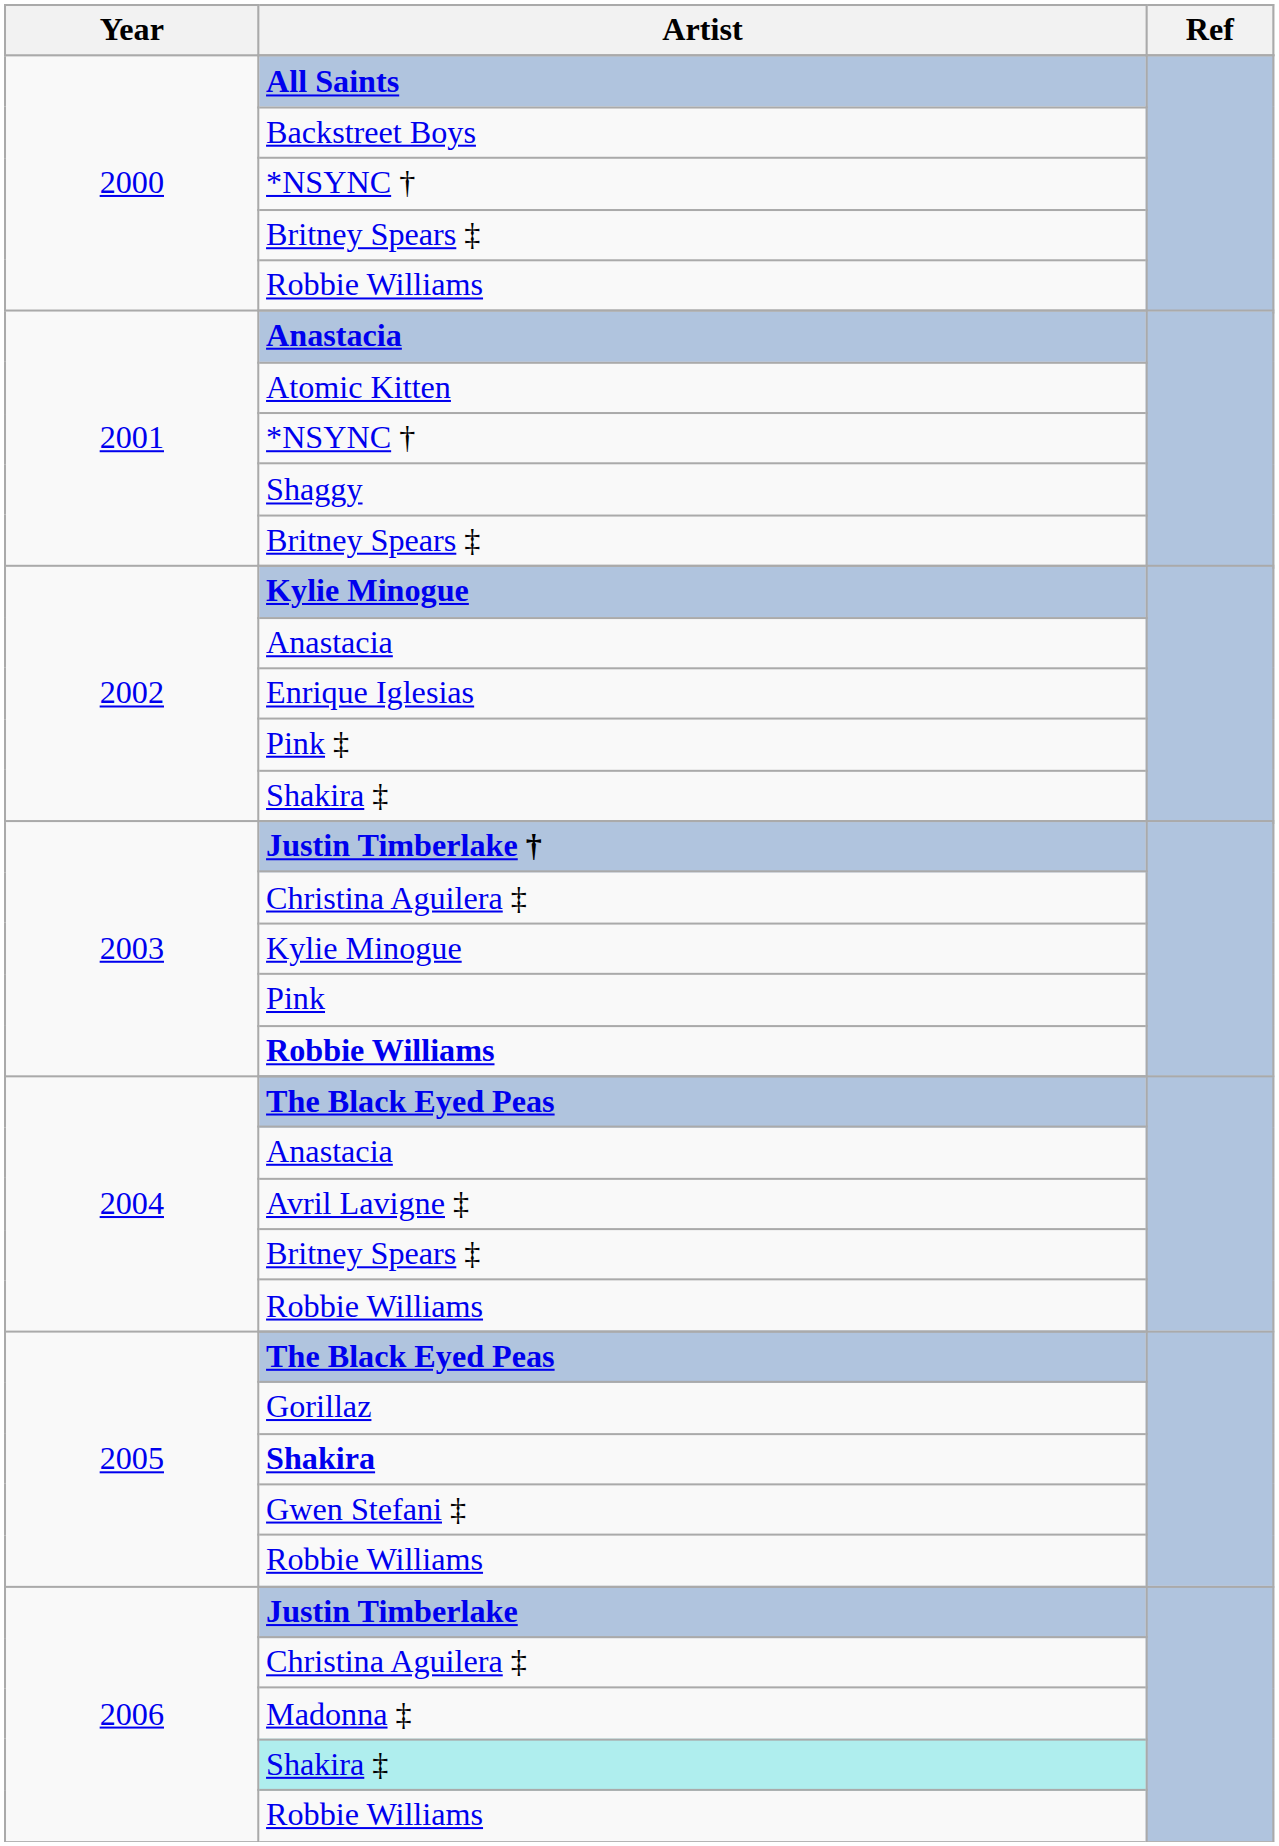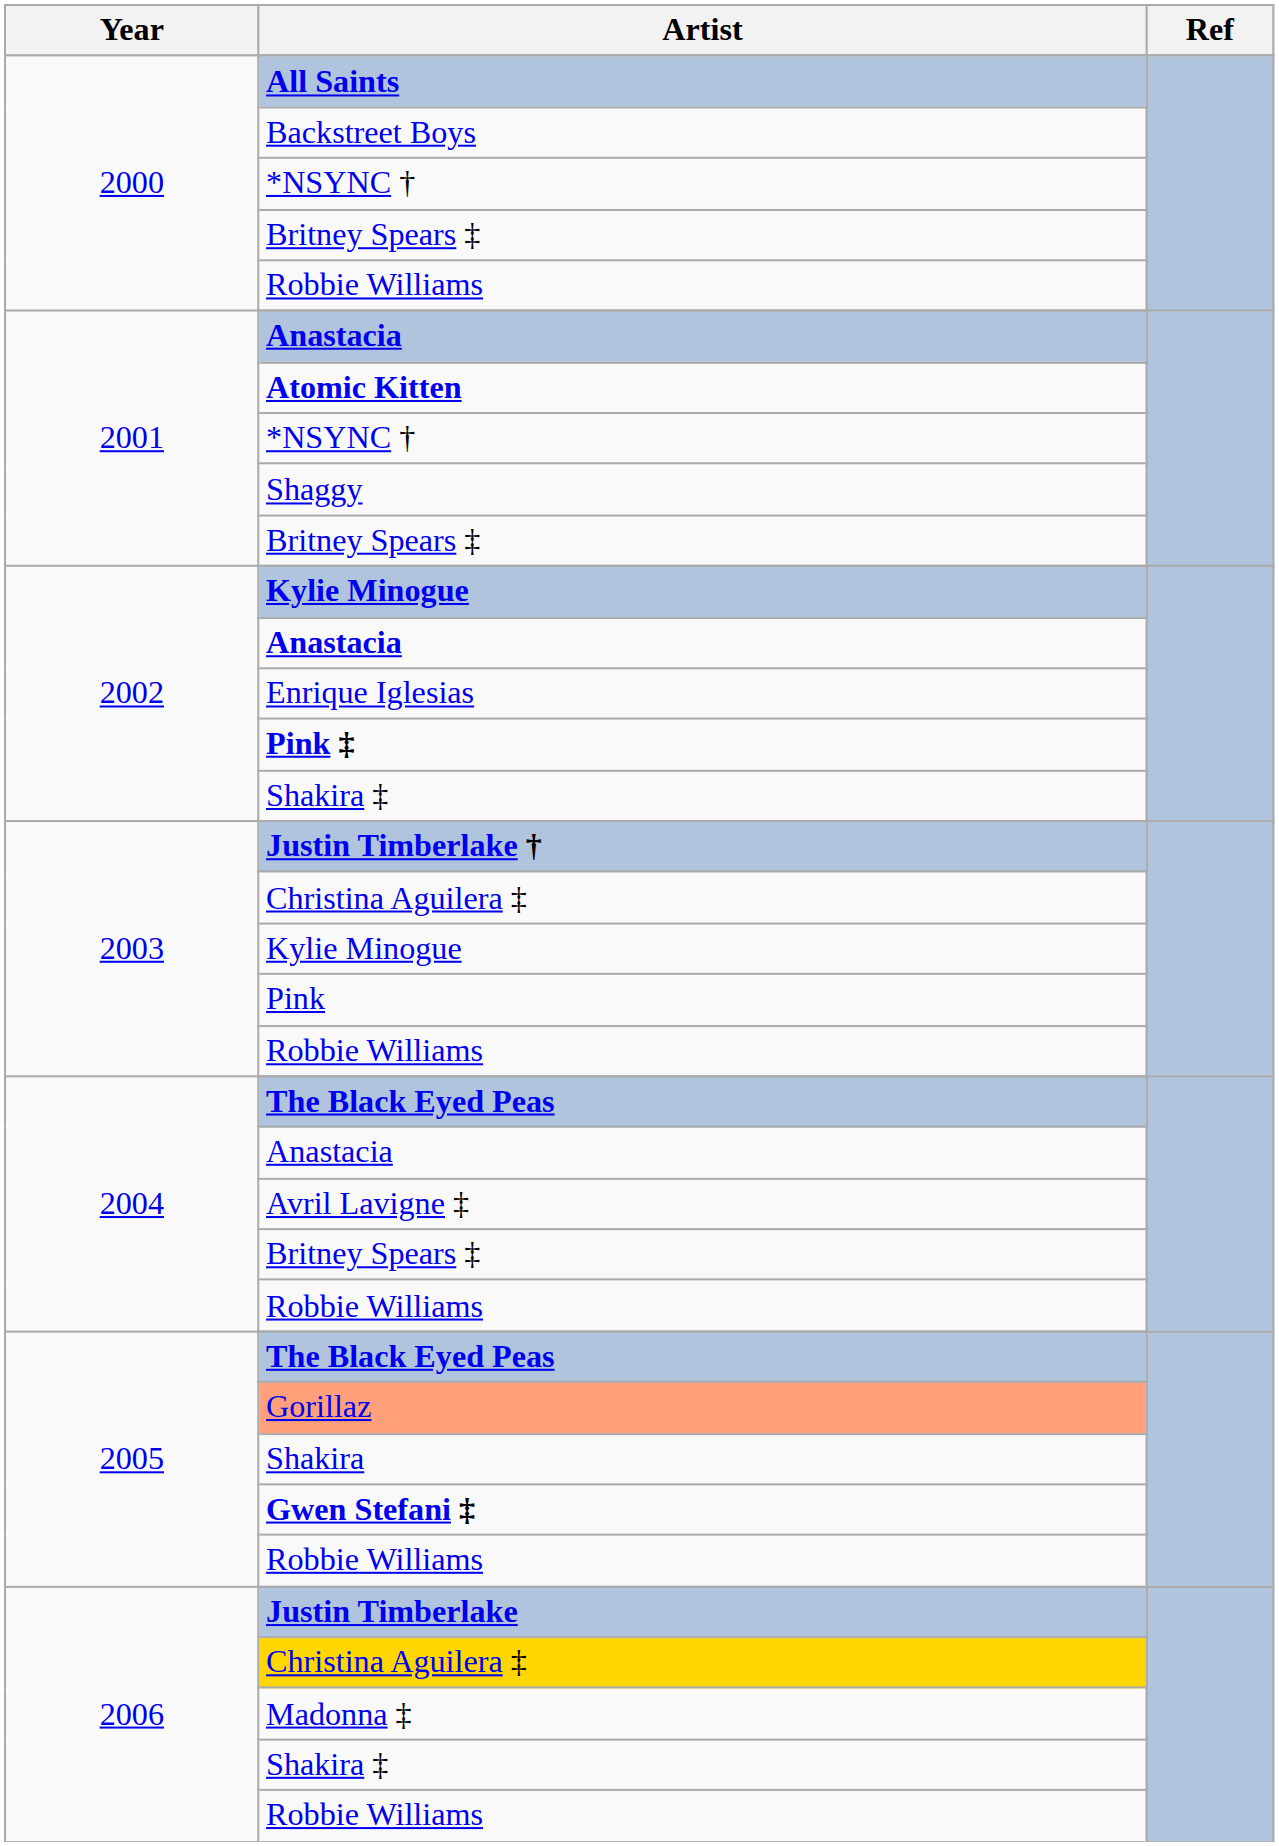(358, 387) normal -> (364, 387) bold
(329, 642) normal -> (334, 642) bold
(308, 744) normal -> (310, 744) bold
(380, 1050) bold -> (375, 1050) normal
(319, 1407) no background -> (319, 1407) lightsalmon background
(321, 1458) bold -> (315, 1458) normal
(366, 1509) normal -> (371, 1509) bold
(396, 1662) no background -> (396, 1662) gold background
(327, 1764) paleturquoise background -> (327, 1764) no background
